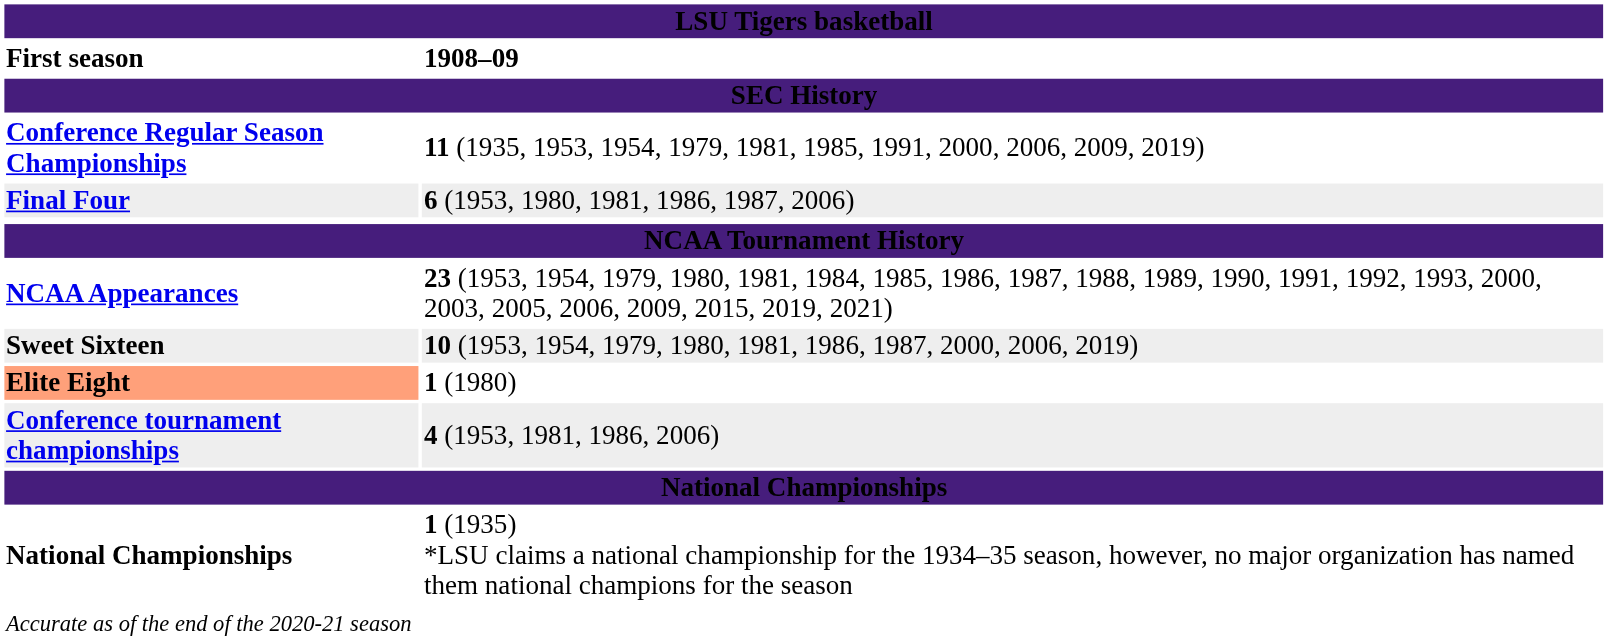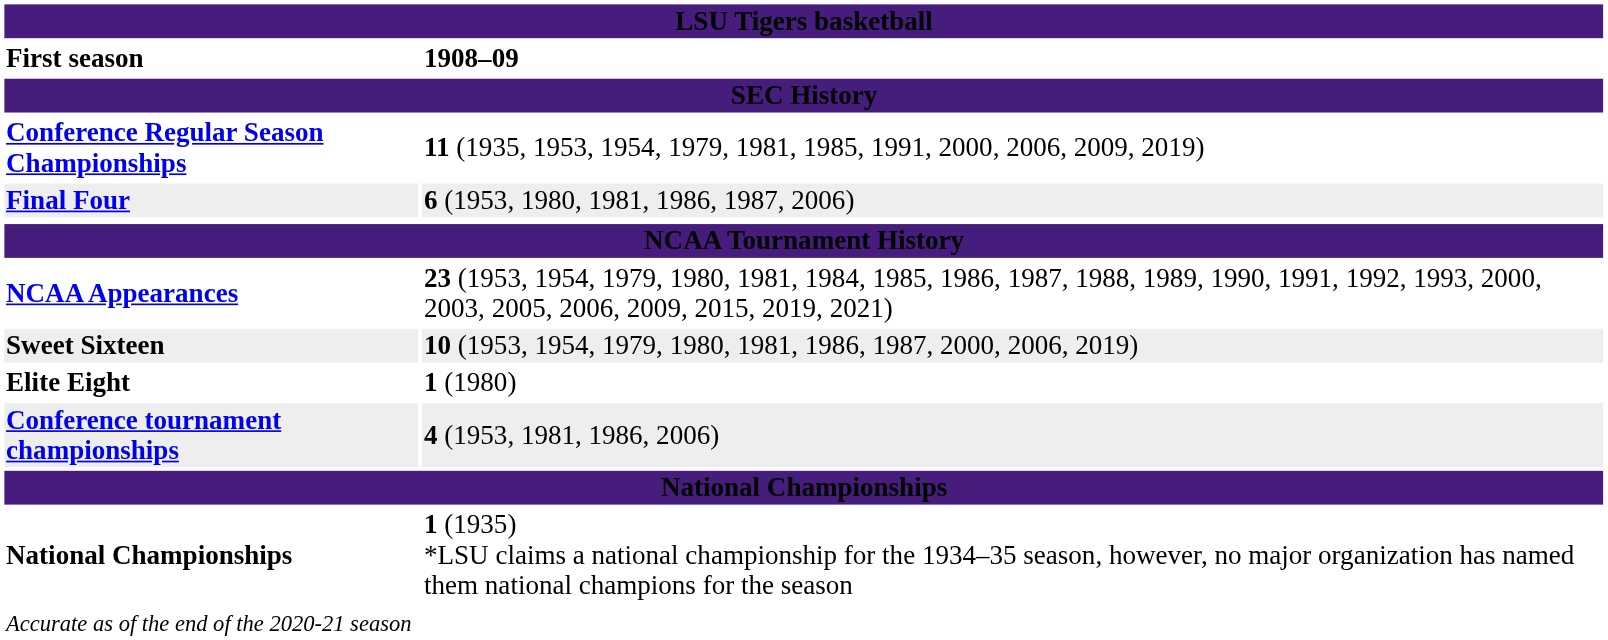(68, 382) lightsalmon background -> (68, 382) no background
